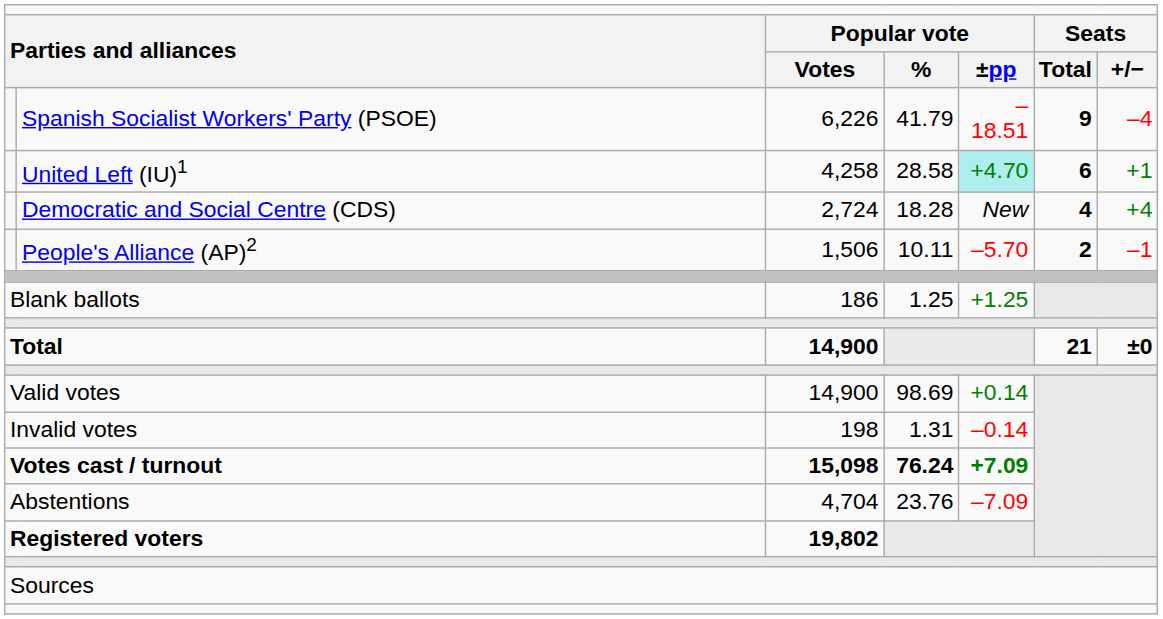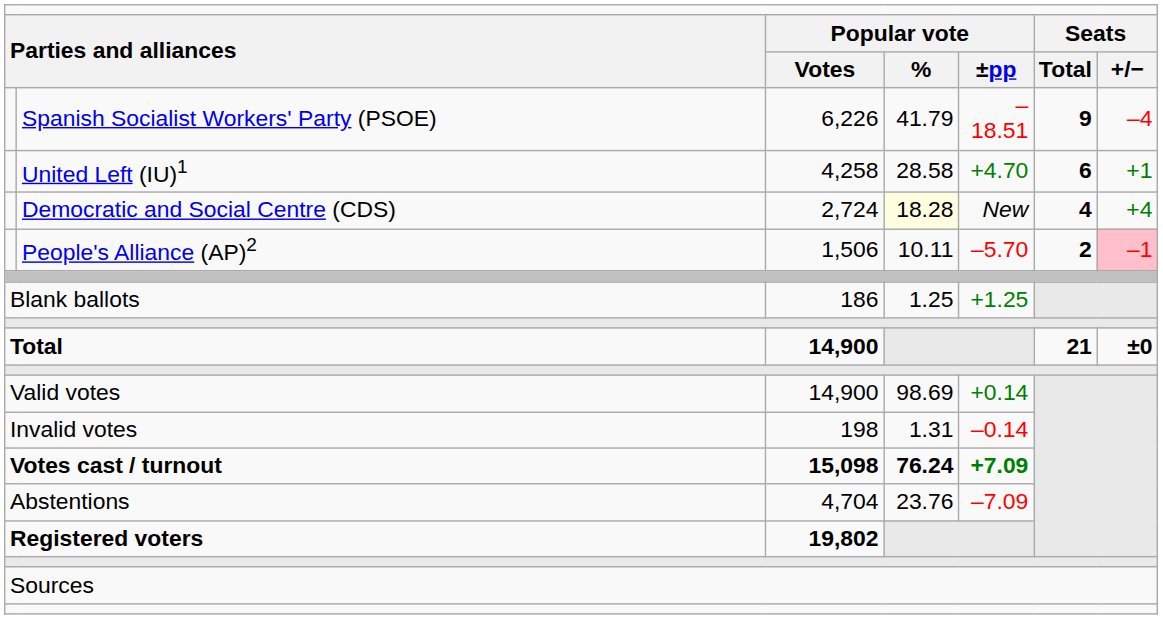(999, 170) paleturquoise background -> (999, 170) no background
(925, 210) no background -> (925, 210) lightyellow background
(1140, 249) no background -> (1140, 249) pink background
